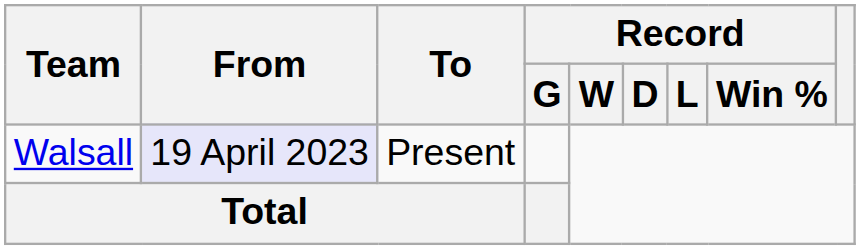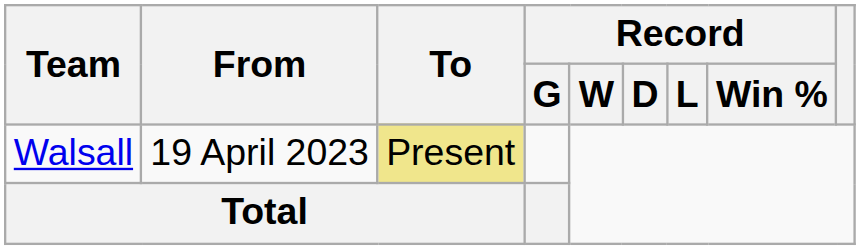(260, 152) lavender background -> (260, 152) no background
(451, 152) no background -> (451, 152) khaki background
